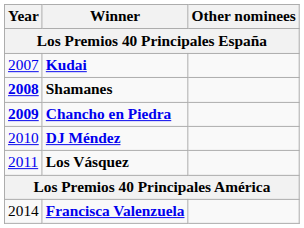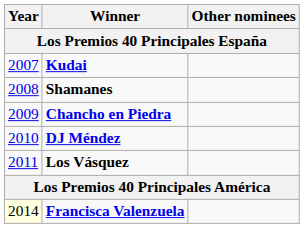(23, 89) bold -> (23, 89) normal
(23, 114) bold -> (23, 114) normal
(23, 211) no background -> (23, 211) lightyellow background
